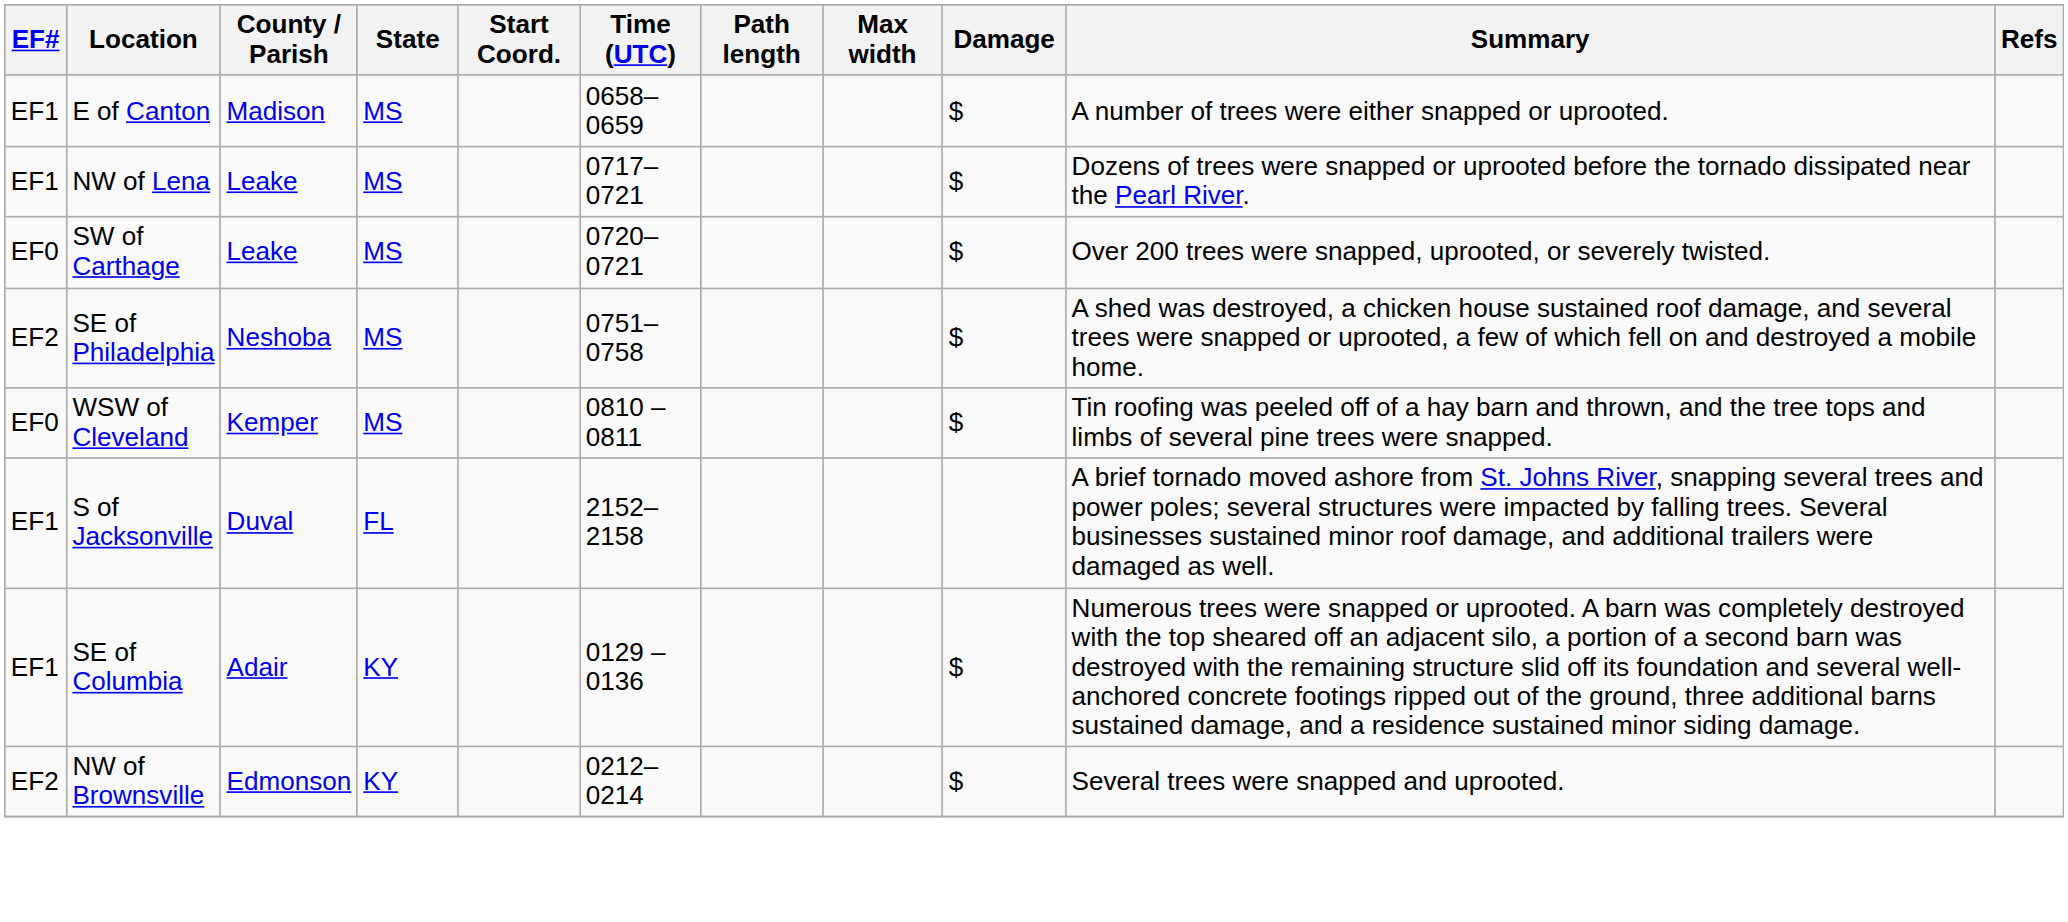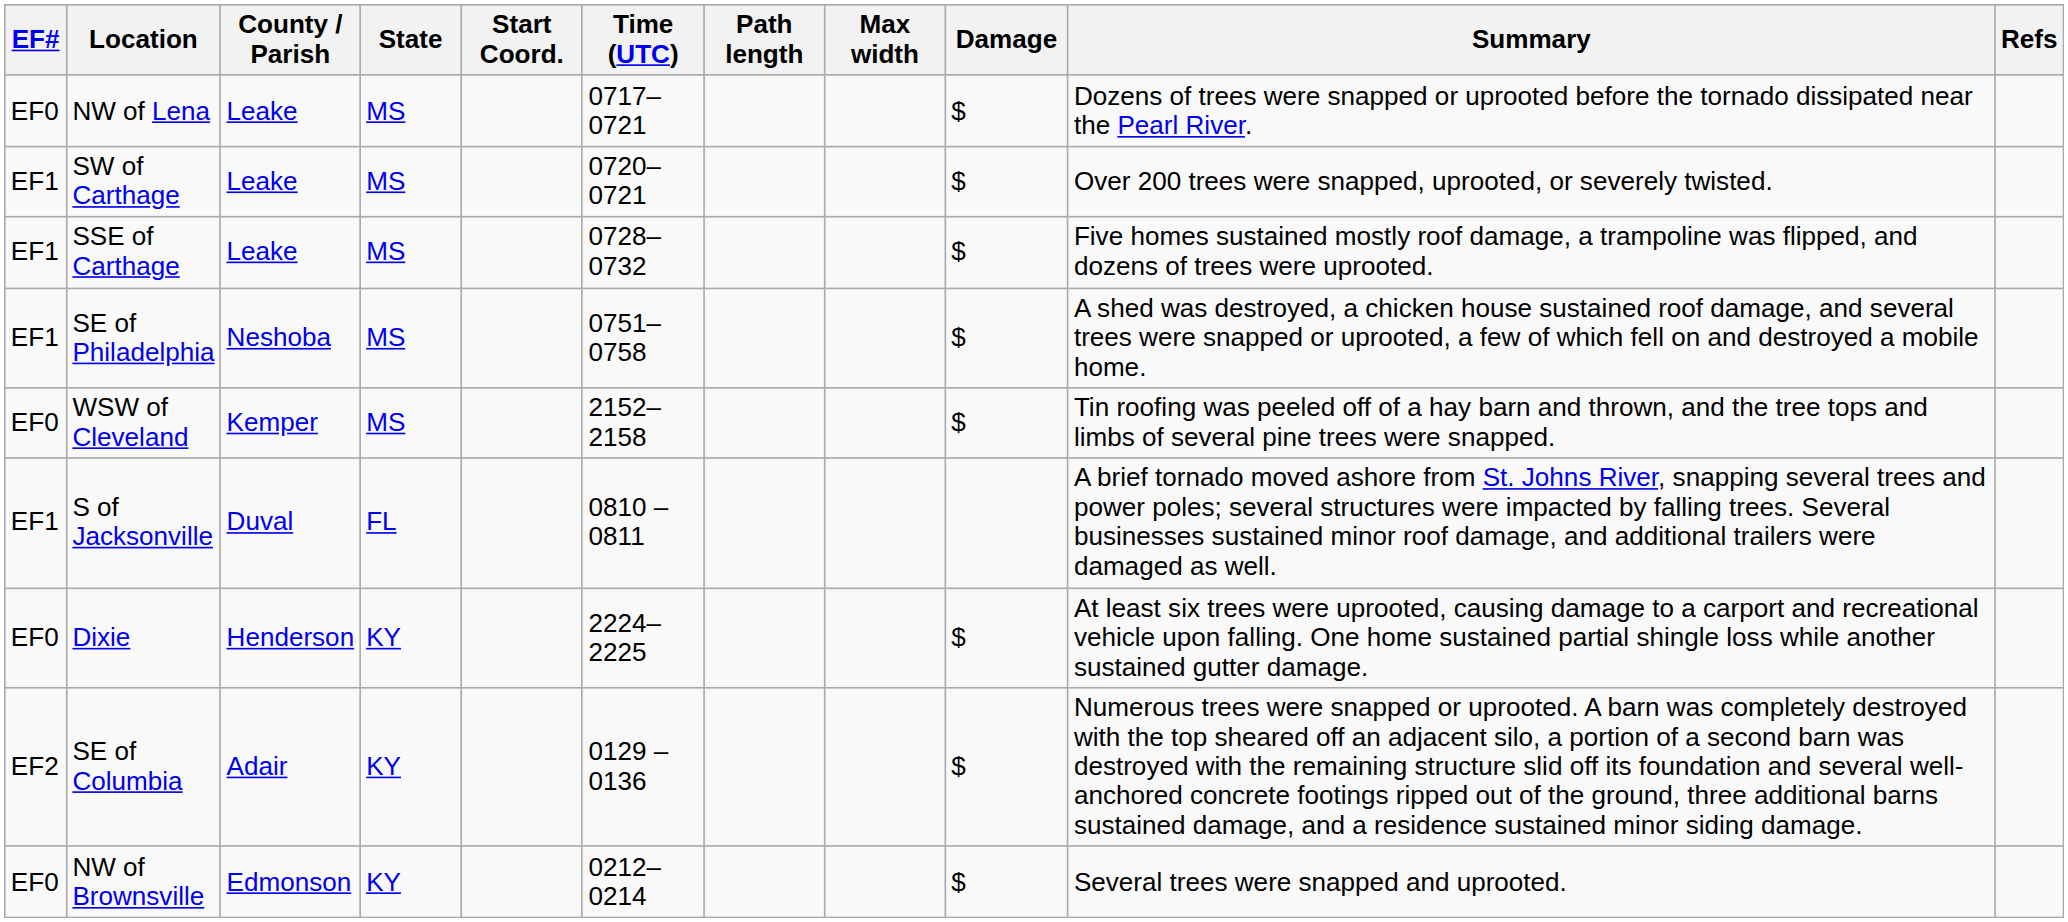- row: (141, 110)
(35, 181) EF1 -> (35, 110) EF0
(35, 251) EF0 -> (35, 181) EF1
+ row: (126, 251)
(35, 337) EF2 -> (35, 337) EF1
(626, 422) 0810 – 0811 -> (625, 422) 2152–2158
(622, 522) 2152–2158 -> (628, 522) 0810 – 0811
+ row: (101, 637)
(35, 666) EF1 -> (35, 766) EF2
(35, 781) EF2 -> (35, 881) EF0
